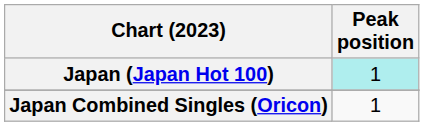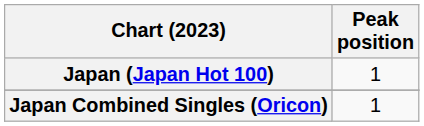(375, 74) paleturquoise background -> (375, 74) no background
